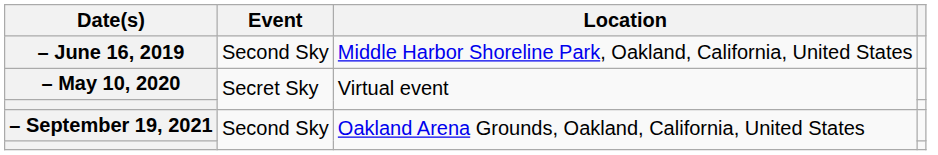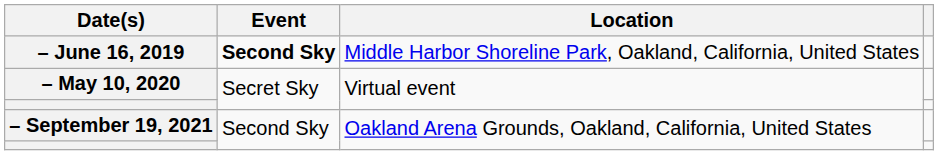(275, 52) normal -> (279, 52) bold
